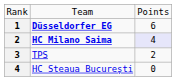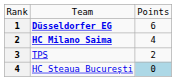(153, 40) lavender background -> (153, 40) no background
(153, 69) no background -> (153, 69) lightblue background
